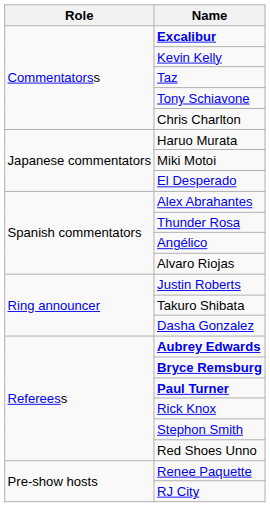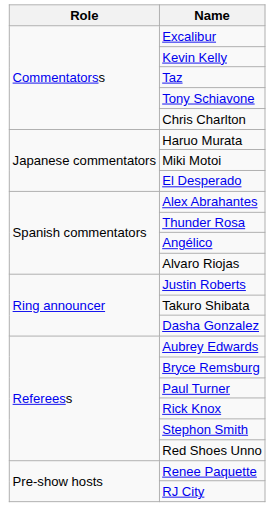(187, 36) bold -> (189, 36) normal
(209, 347) bold -> (210, 347) normal
(210, 367) bold -> (211, 367) normal
(193, 388) bold -> (196, 388) normal
